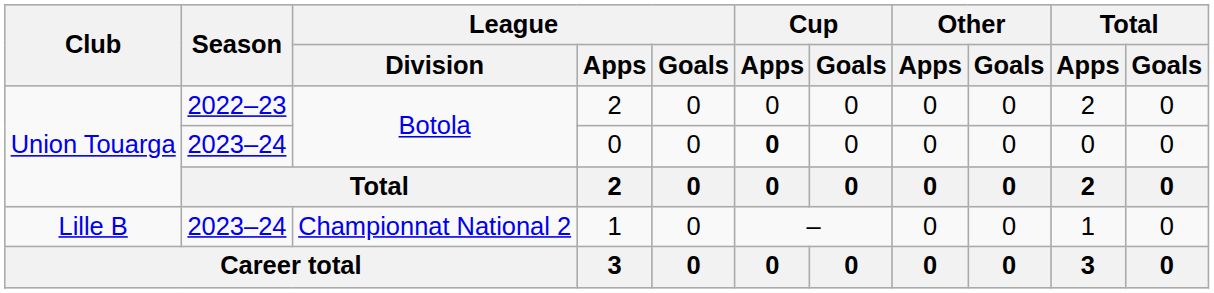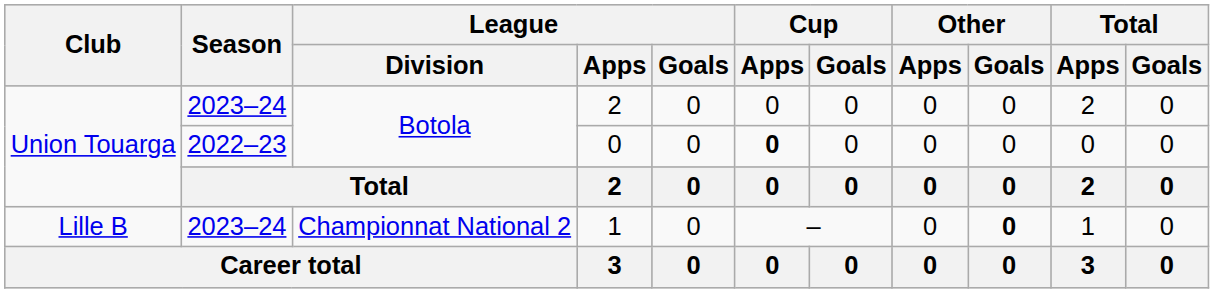(237, 105) 2022–23 -> (237, 105) 2023–24
(237, 145) 2023–24 -> (237, 145) 2022–23
(1009, 226) normal -> (1009, 226) bold
